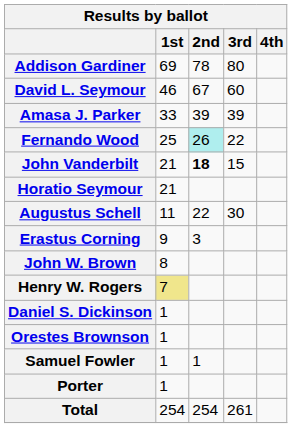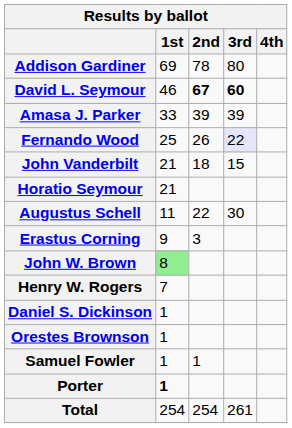(201, 90) normal -> (201, 90) bold
(236, 90) normal -> (236, 90) bold
(201, 139) paleturquoise background -> (201, 139) no background
(236, 139) no background -> (236, 139) lavender background
(201, 164) bold -> (201, 164) normal
(164, 262) no background -> (164, 262) lightgreen background
(164, 287) khaki background -> (164, 287) no background
(164, 386) normal -> (164, 386) bold
